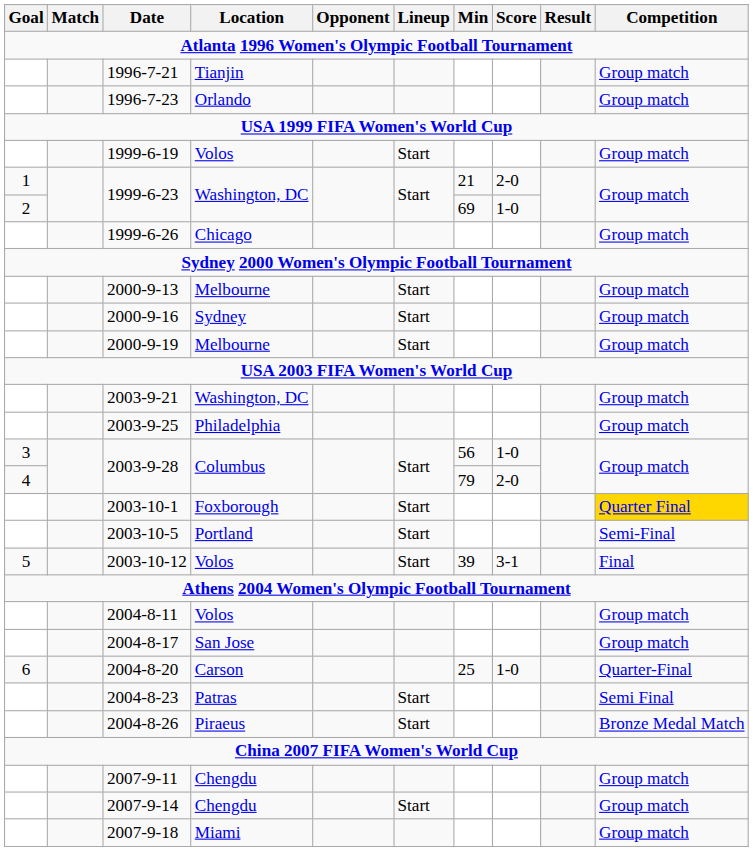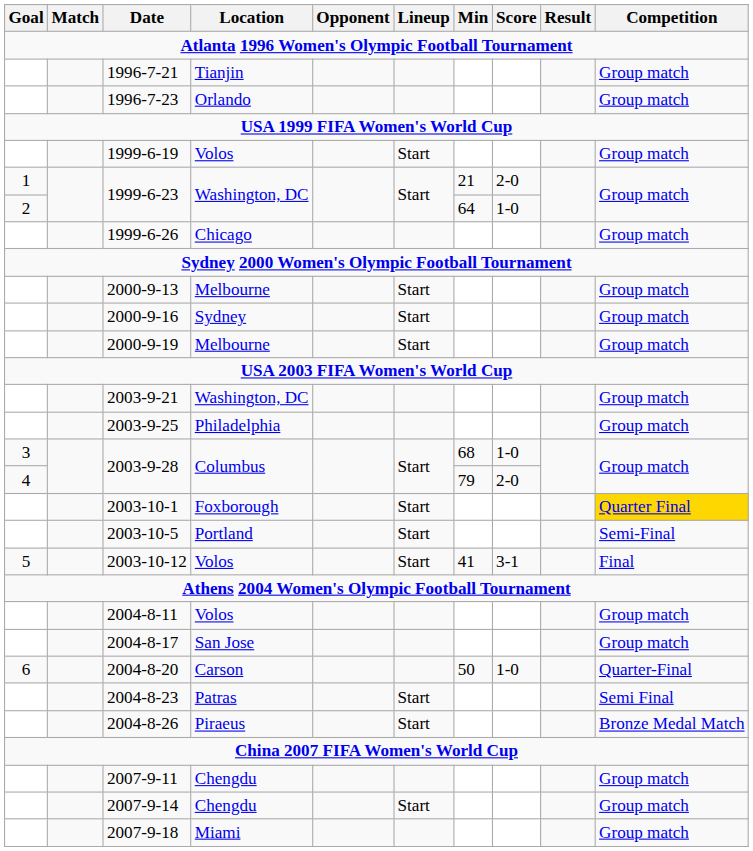(466, 208) 69 -> (466, 208) 64
(466, 452) 56 -> (466, 452) 68
(466, 561) 39 -> (466, 561) 41
(466, 669) 25 -> (466, 669) 50
